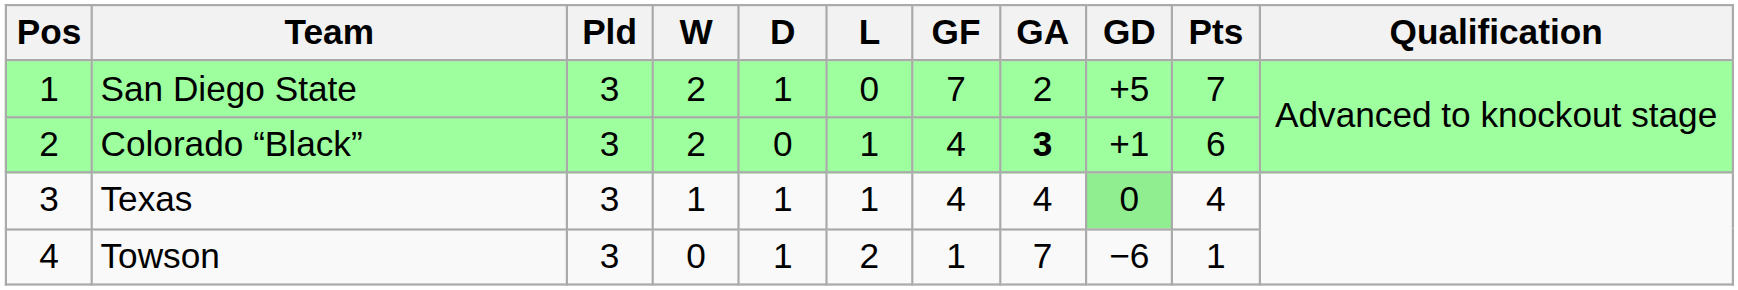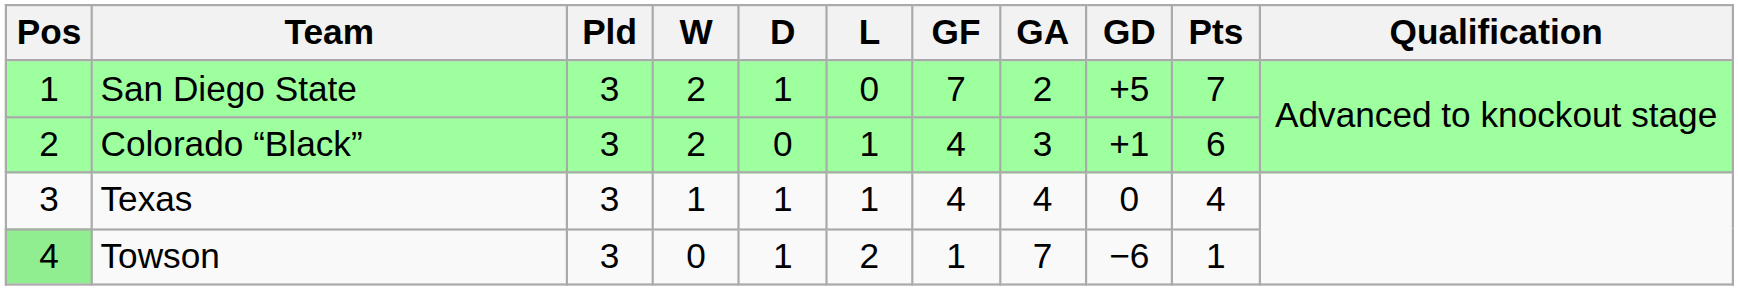(1043, 144) bold -> (1043, 144) normal
(1129, 199) lightgreen background -> (1129, 199) no background
(49, 255) no background -> (49, 255) lightgreen background
